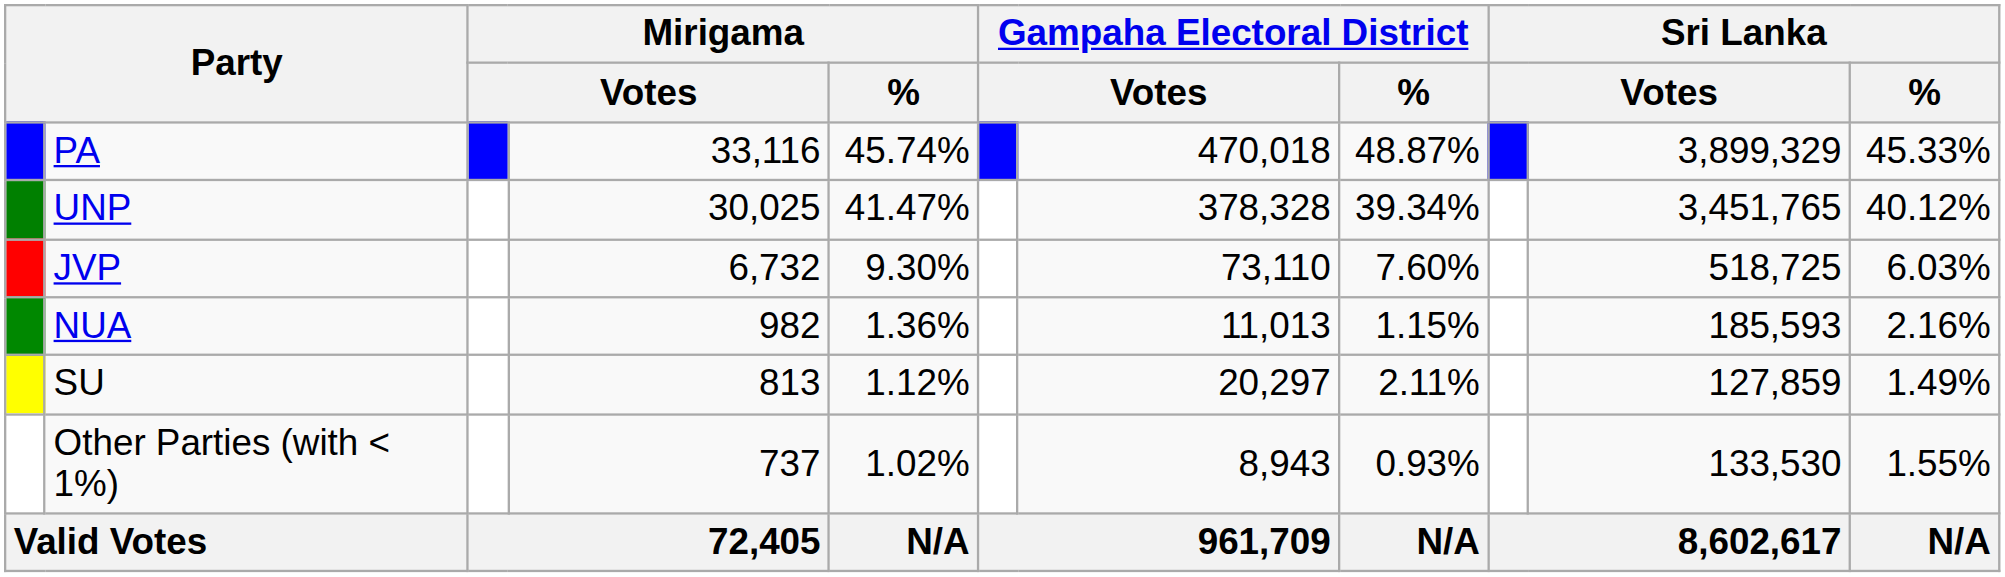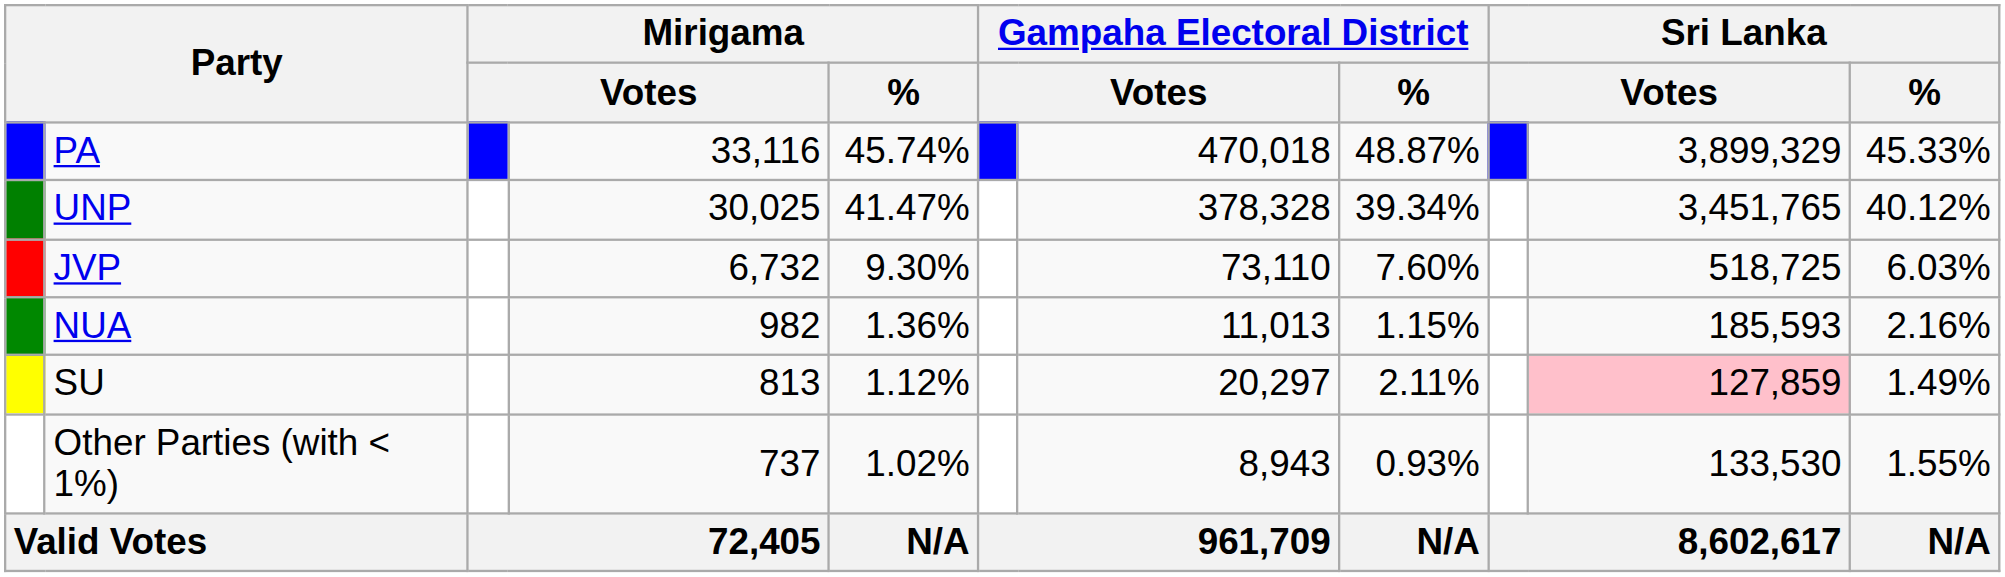(1775, 383) no background -> (1775, 383) pink background
